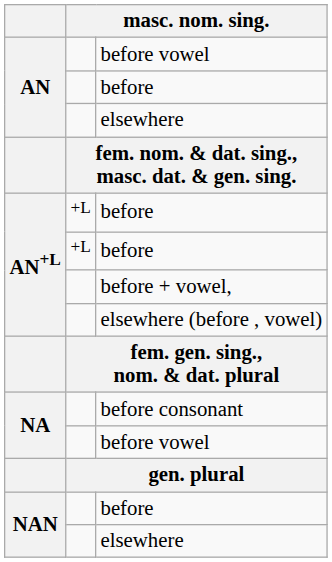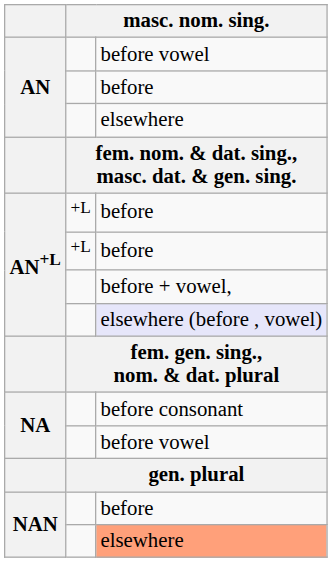(211, 319) no background -> (211, 319) lavender background
(142, 540) no background -> (142, 540) lightsalmon background
